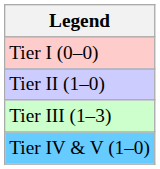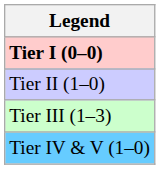(54, 52) normal -> (56, 52) bold
